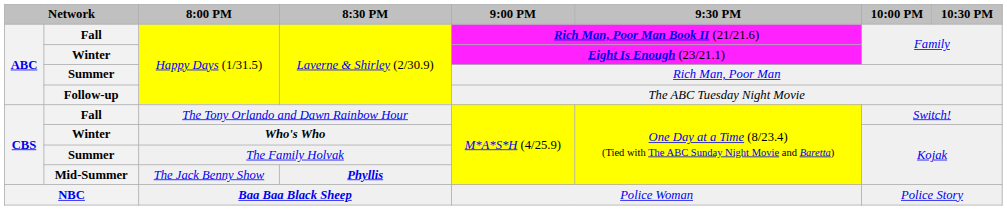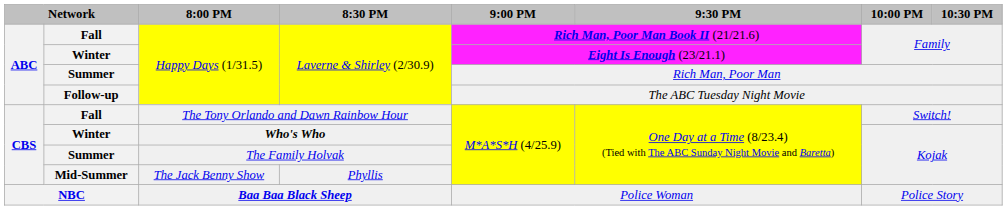(365, 174) bold -> (365, 174) normal
